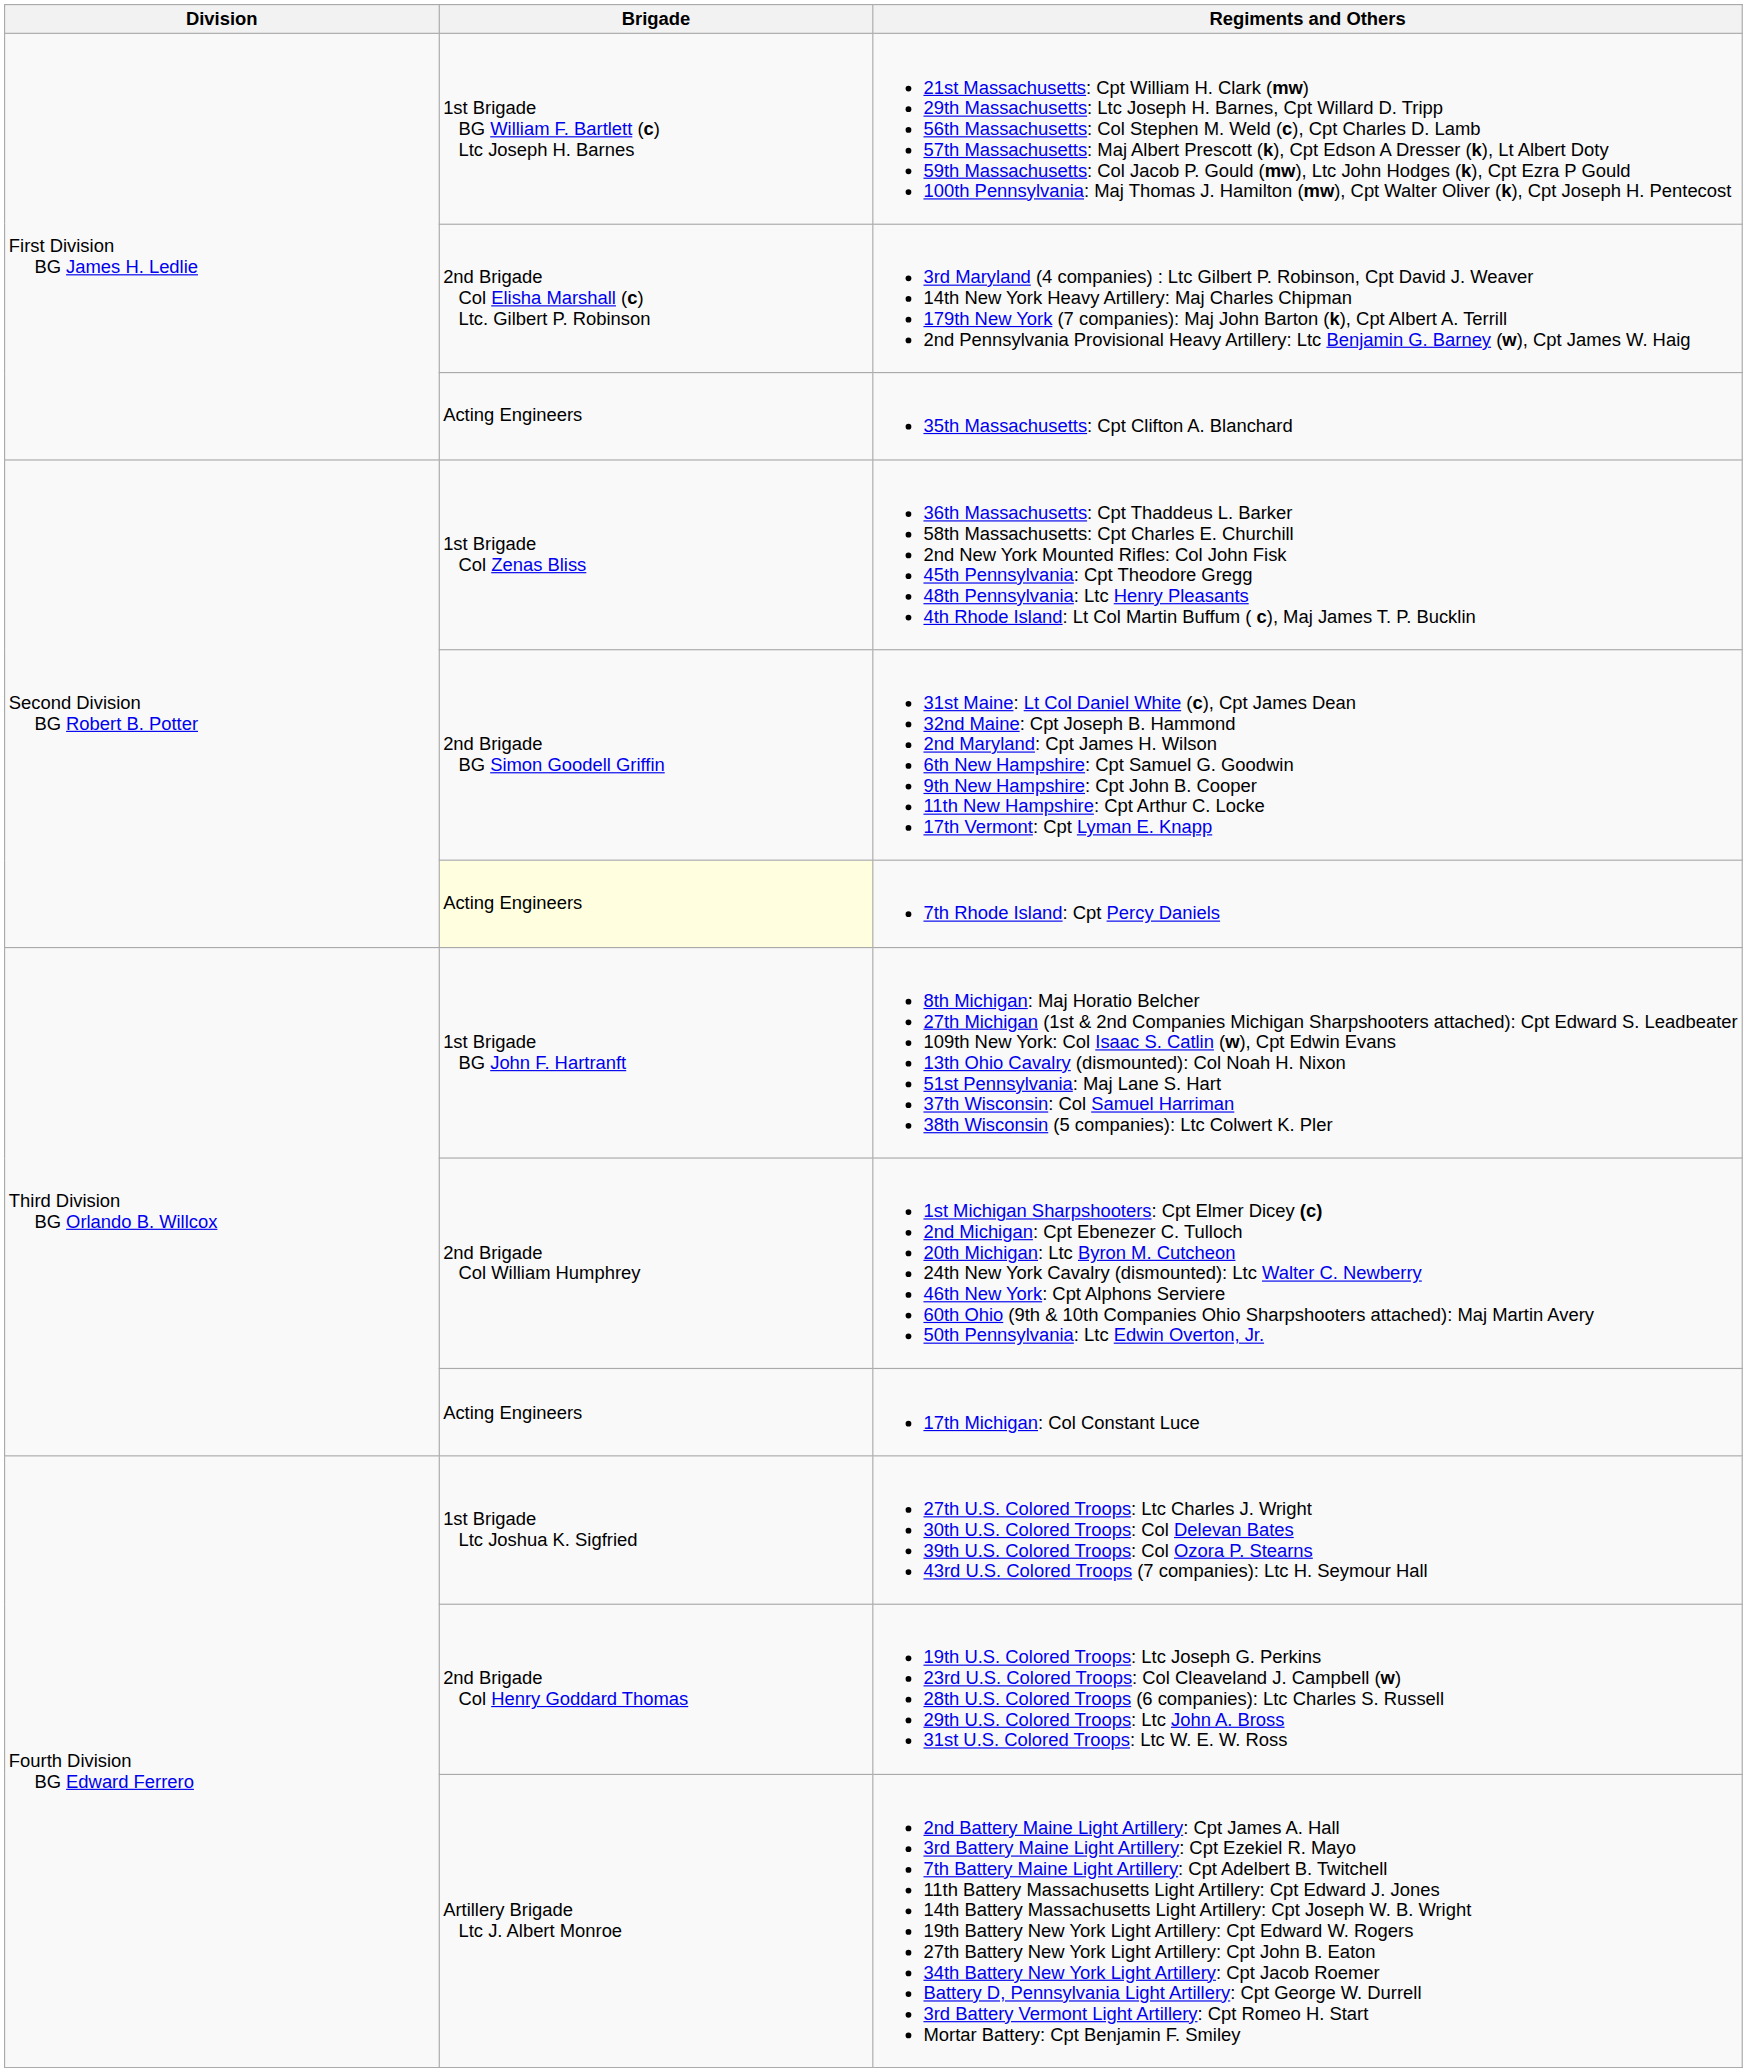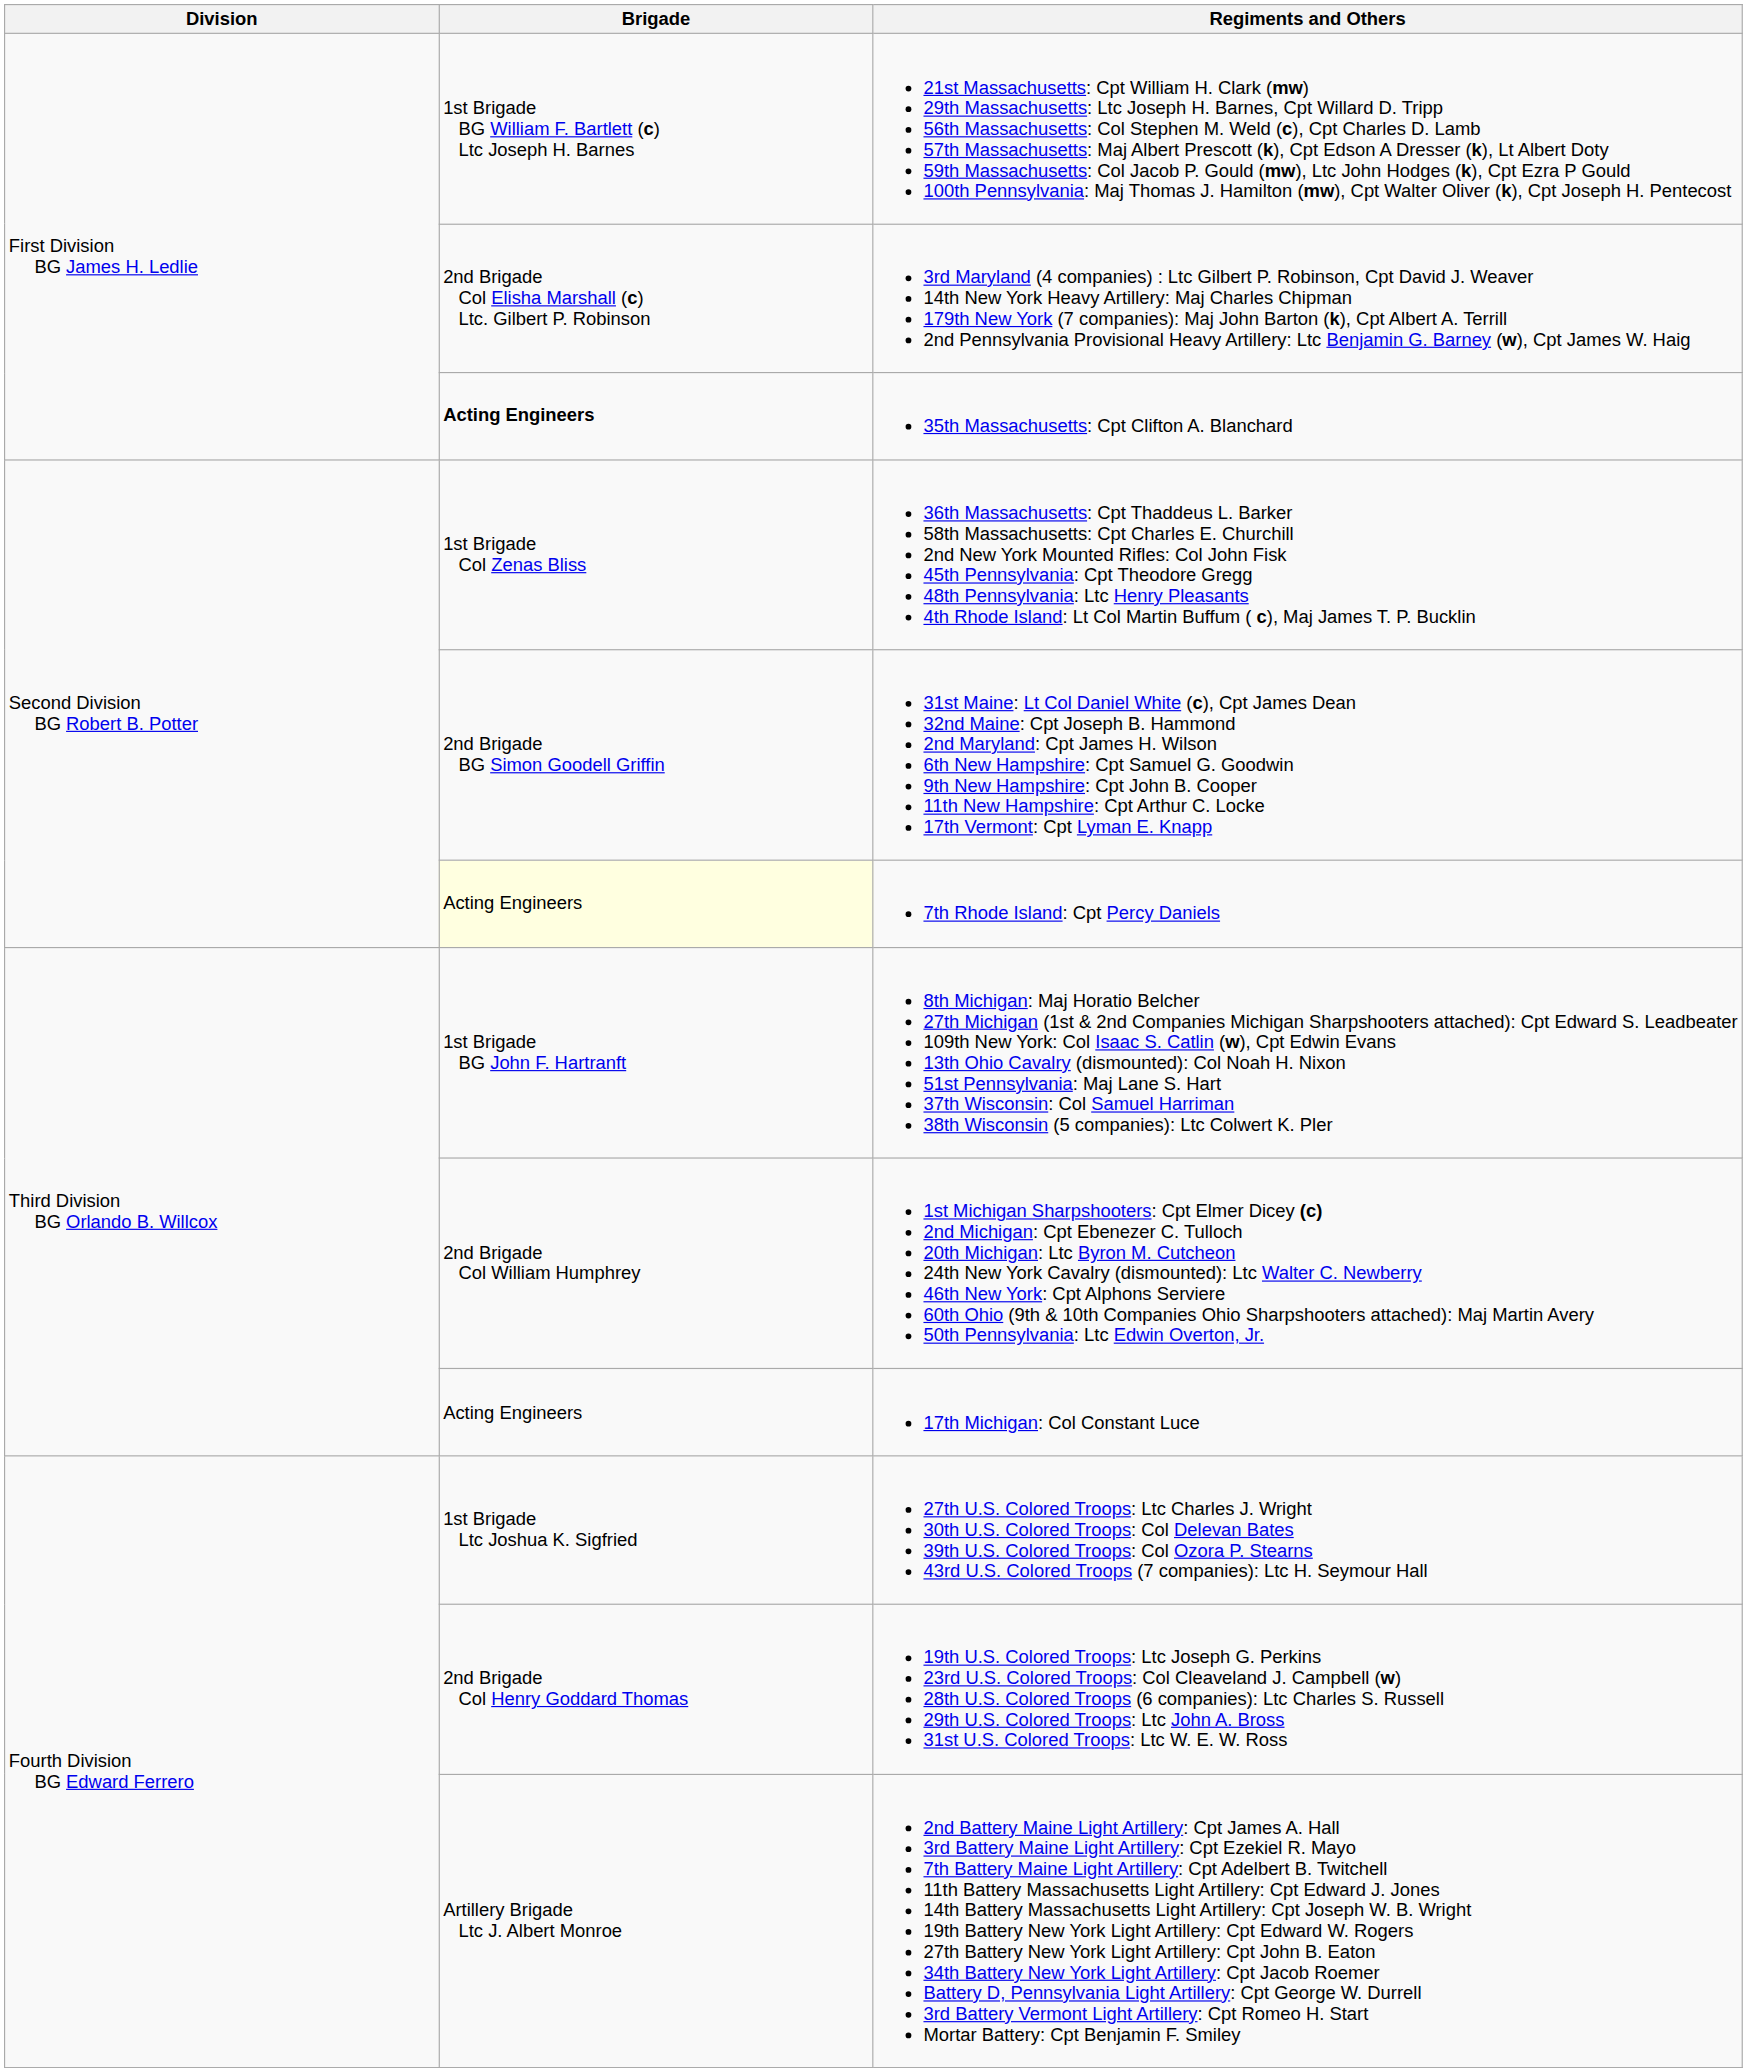(513, 415) normal -> (519, 415) bold
